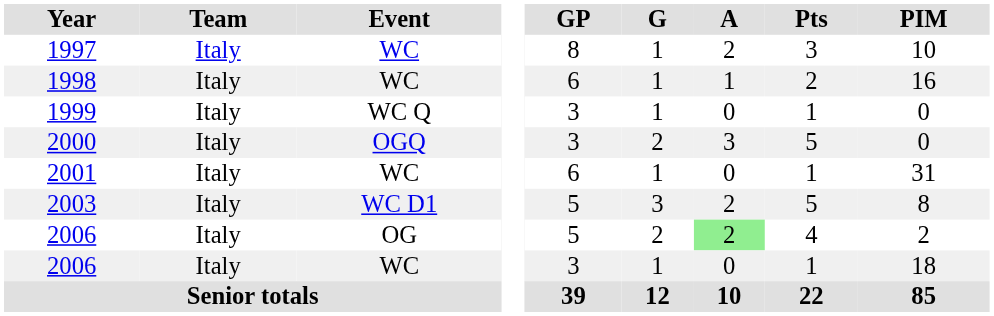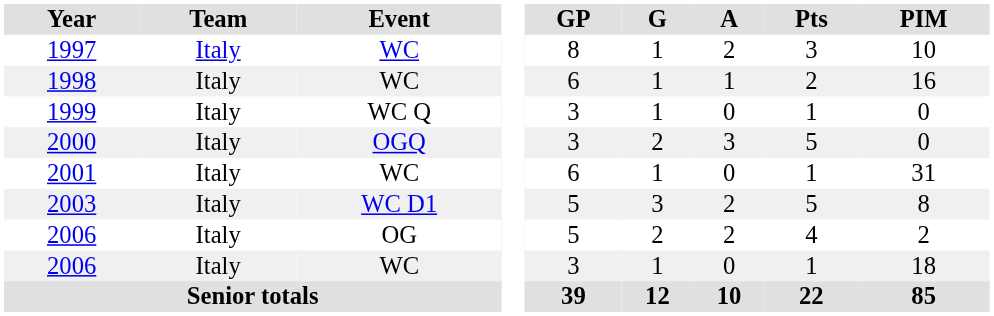(729, 234) lightgreen background -> (729, 234) no background
